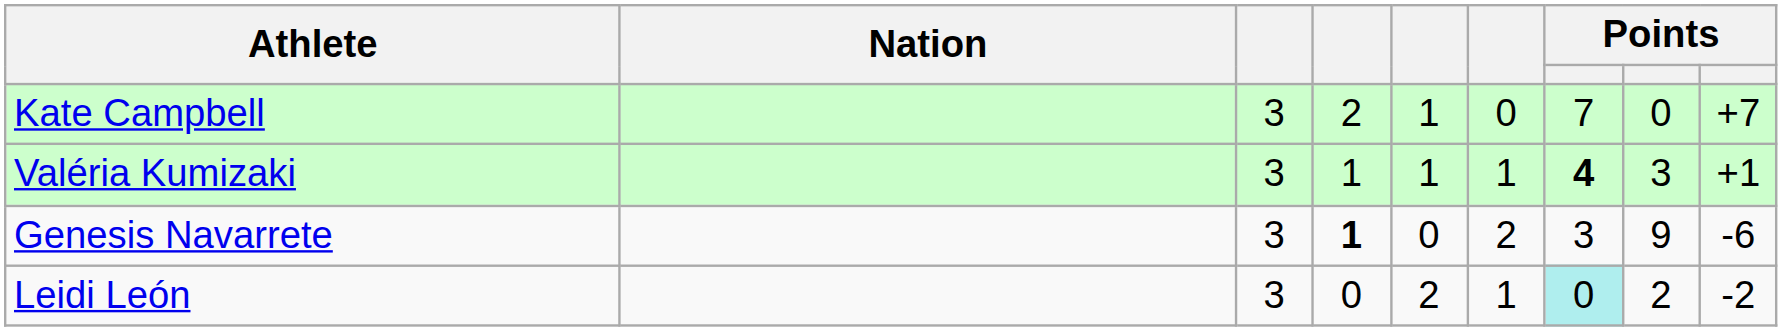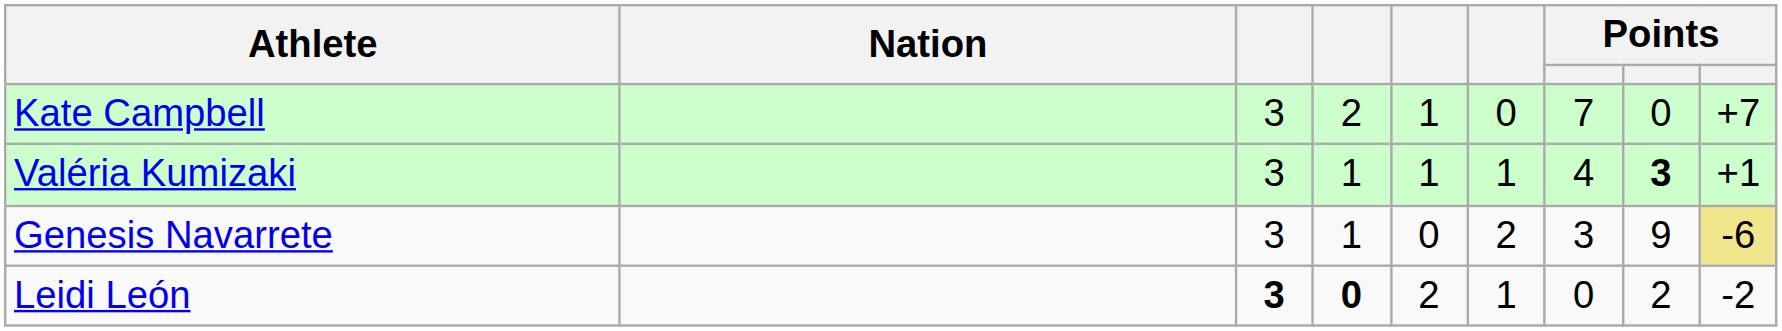(1584, 173) bold -> (1584, 173) normal
(1661, 173) normal -> (1661, 173) bold
(1352, 234) bold -> (1352, 234) normal
(1738, 234) no background -> (1738, 234) khaki background
(1274, 295) normal -> (1274, 295) bold
(1352, 295) normal -> (1352, 295) bold
(1584, 295) paleturquoise background -> (1584, 295) no background
